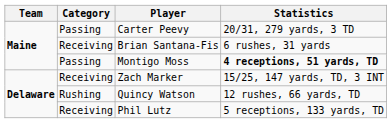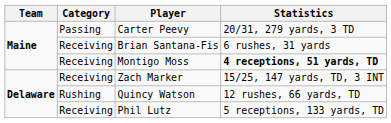(80, 62) Passing -> (86, 62) Receiving
